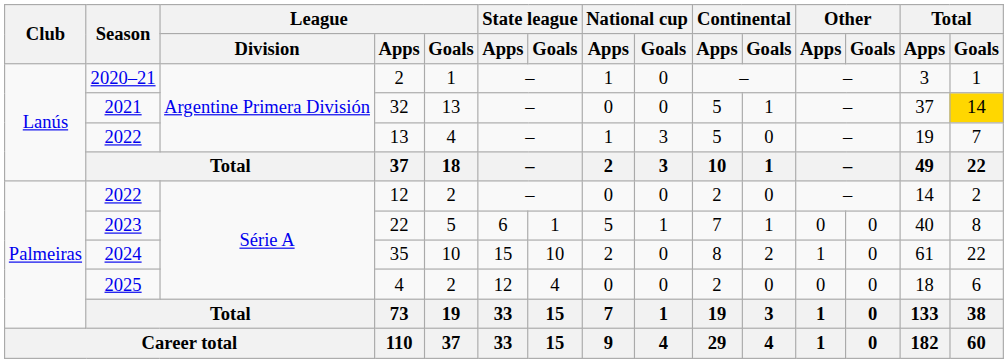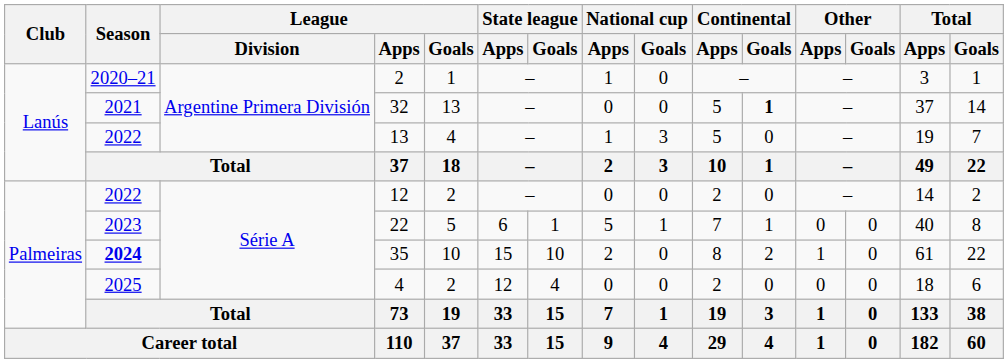(769, 107) normal -> (769, 107) bold
(976, 107) gold background -> (976, 107) no background
(123, 254) normal -> (123, 254) bold
